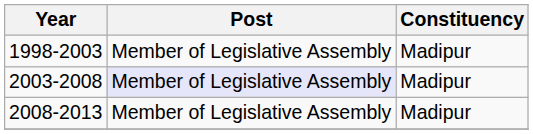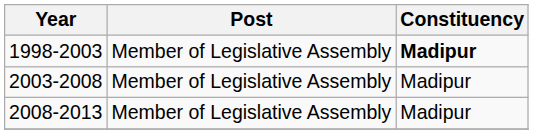(436, 50) normal -> (438, 50) bold
(251, 81) lavender background -> (251, 81) no background
